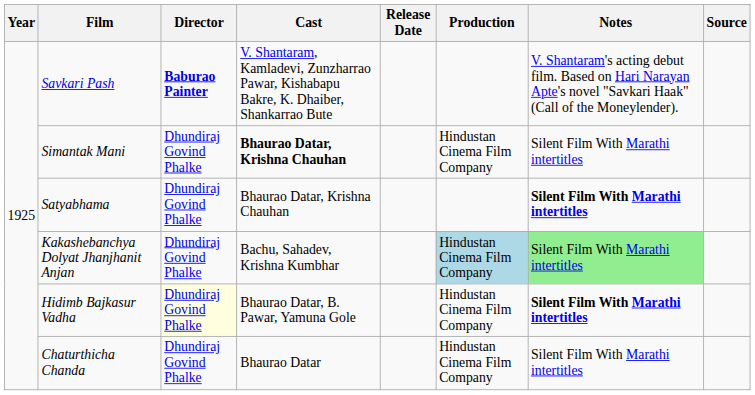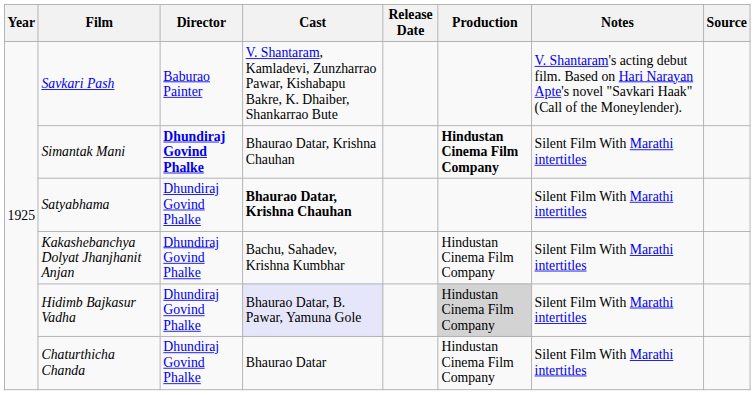(190, 83) bold -> (187, 83) normal
(192, 151) normal -> (194, 151) bold
(293, 151) bold -> (311, 151) normal
(475, 151) normal -> (480, 151) bold
(305, 204) normal -> (299, 204) bold
(606, 204) bold -> (604, 204) normal
(475, 257) lightblue background -> (478, 257) no background
(600, 257) lightgreen background -> (604, 257) no background
(192, 310) lightyellow background -> (191, 310) no background
(298, 310) no background -> (304, 310) lavender background
(475, 310) no background -> (478, 310) lightgrey background
(606, 310) bold -> (604, 310) normal
